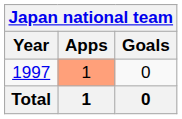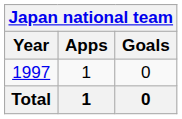(86, 72) lightsalmon background -> (86, 72) no background
